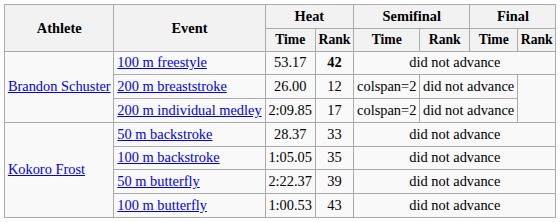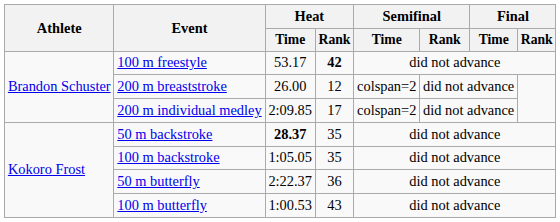(290, 134) normal -> (290, 134) bold
(335, 134) 33 -> (335, 134) 35
(335, 181) 39 -> (335, 181) 36
